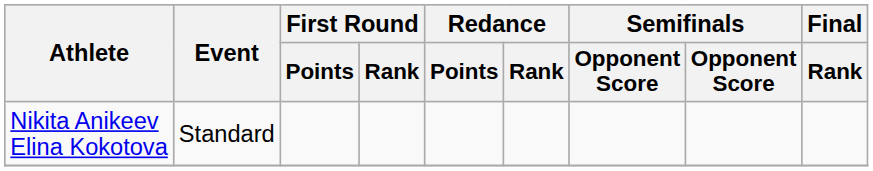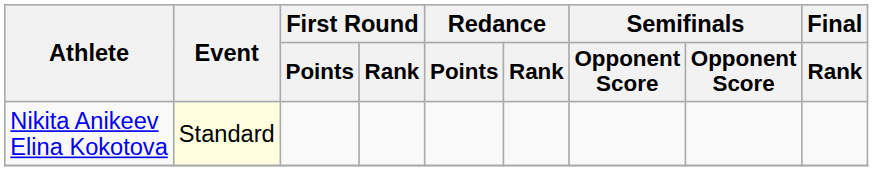(227, 134) no background -> (227, 134) lightyellow background
